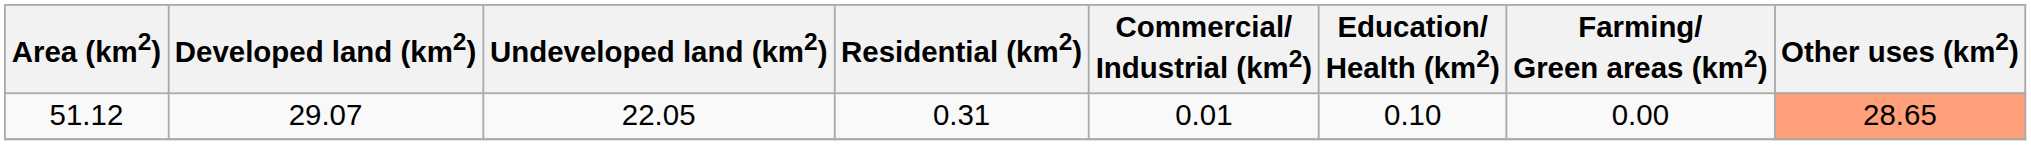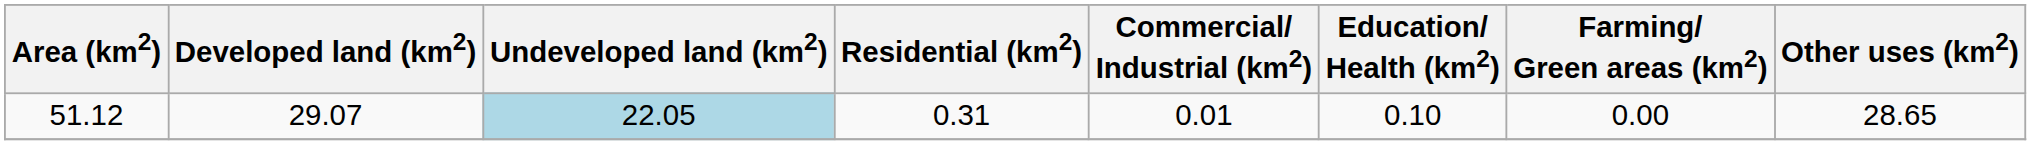(659, 115) no background -> (659, 115) lightblue background
(1900, 115) lightsalmon background -> (1900, 115) no background
